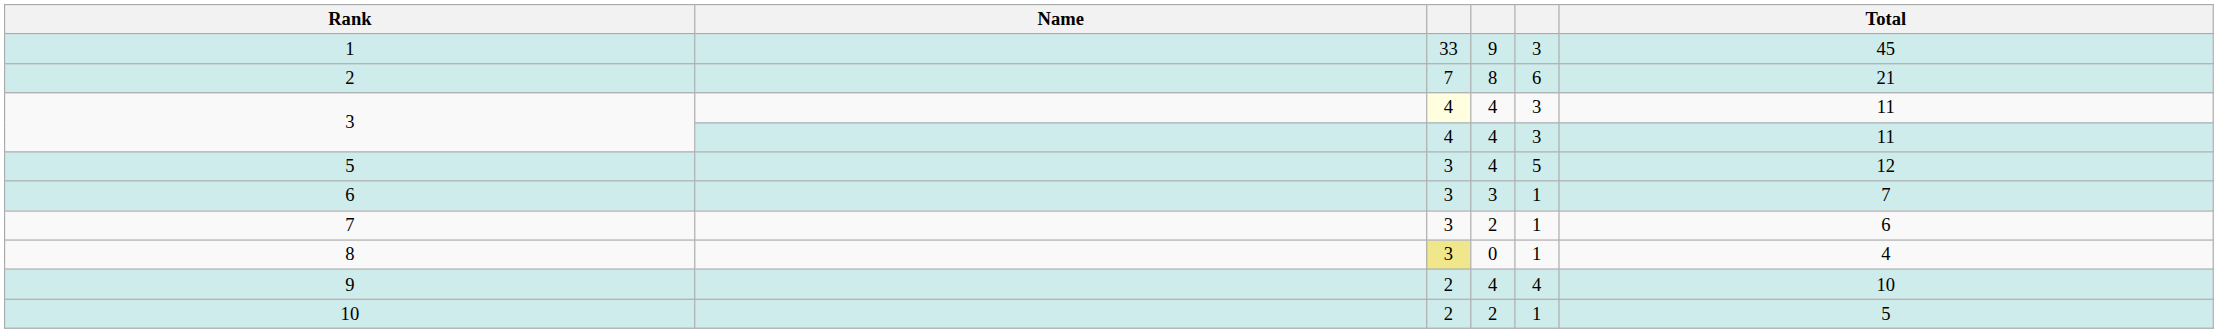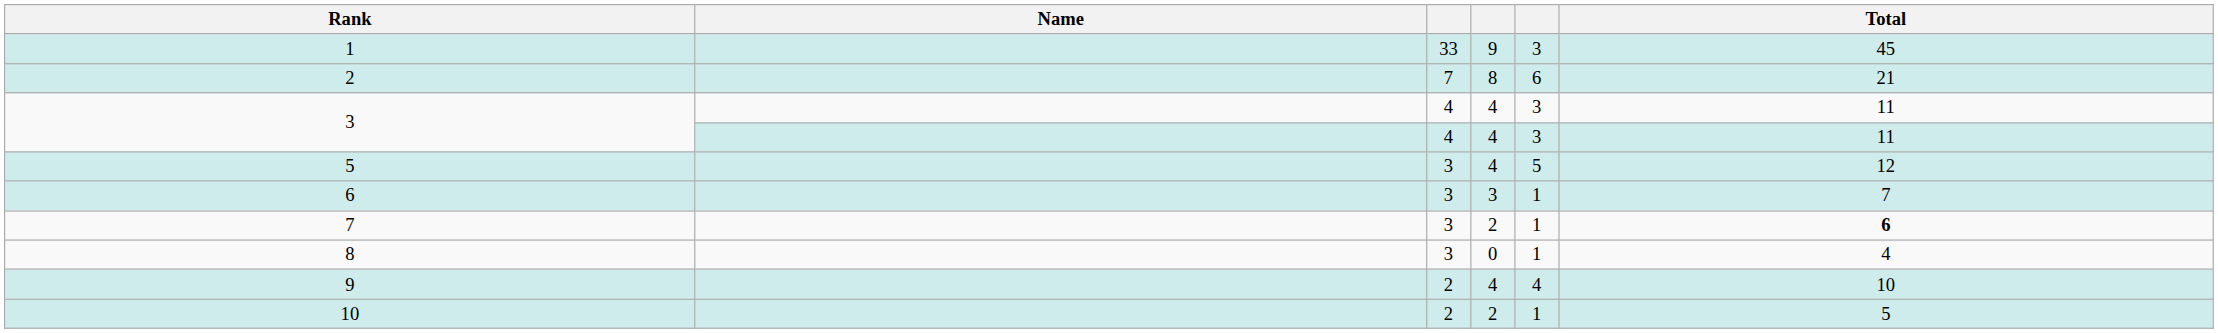(1448, 107) lightyellow background -> (1448, 107) no background
(1886, 225) normal -> (1886, 225) bold
(1448, 254) khaki background -> (1448, 254) no background
